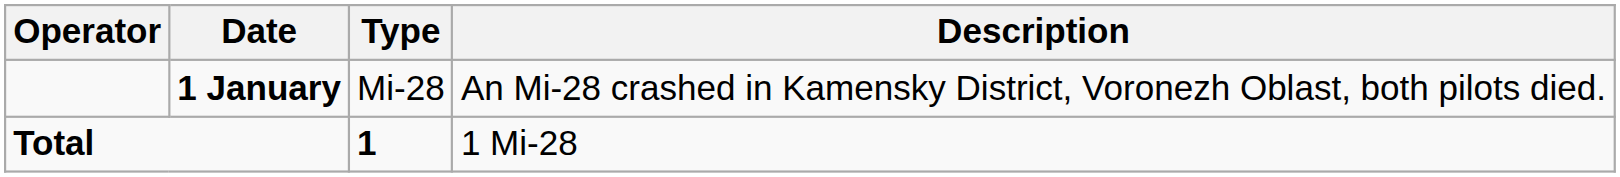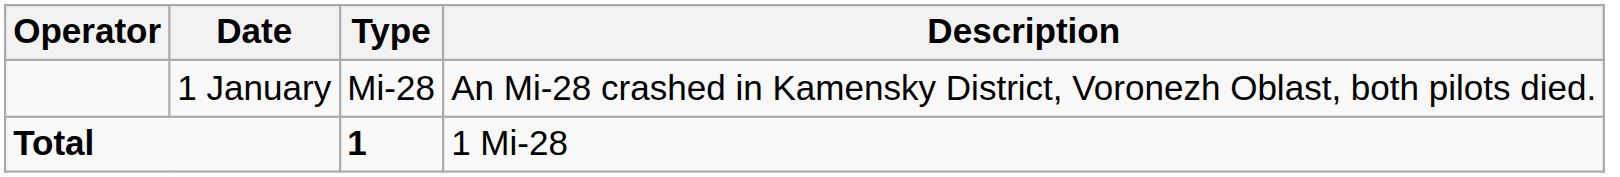(259, 87) bold -> (254, 87) normal
